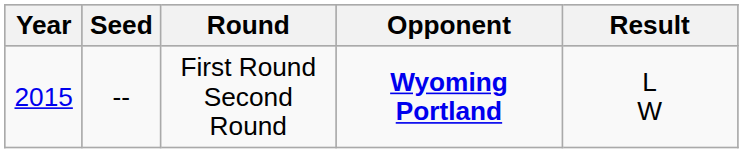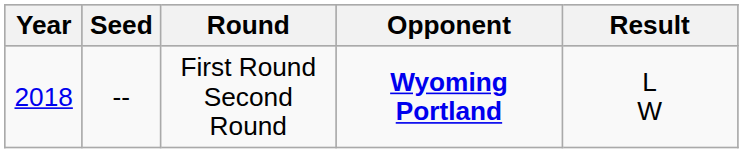(44, 96) 2015 -> (44, 96) 2018
